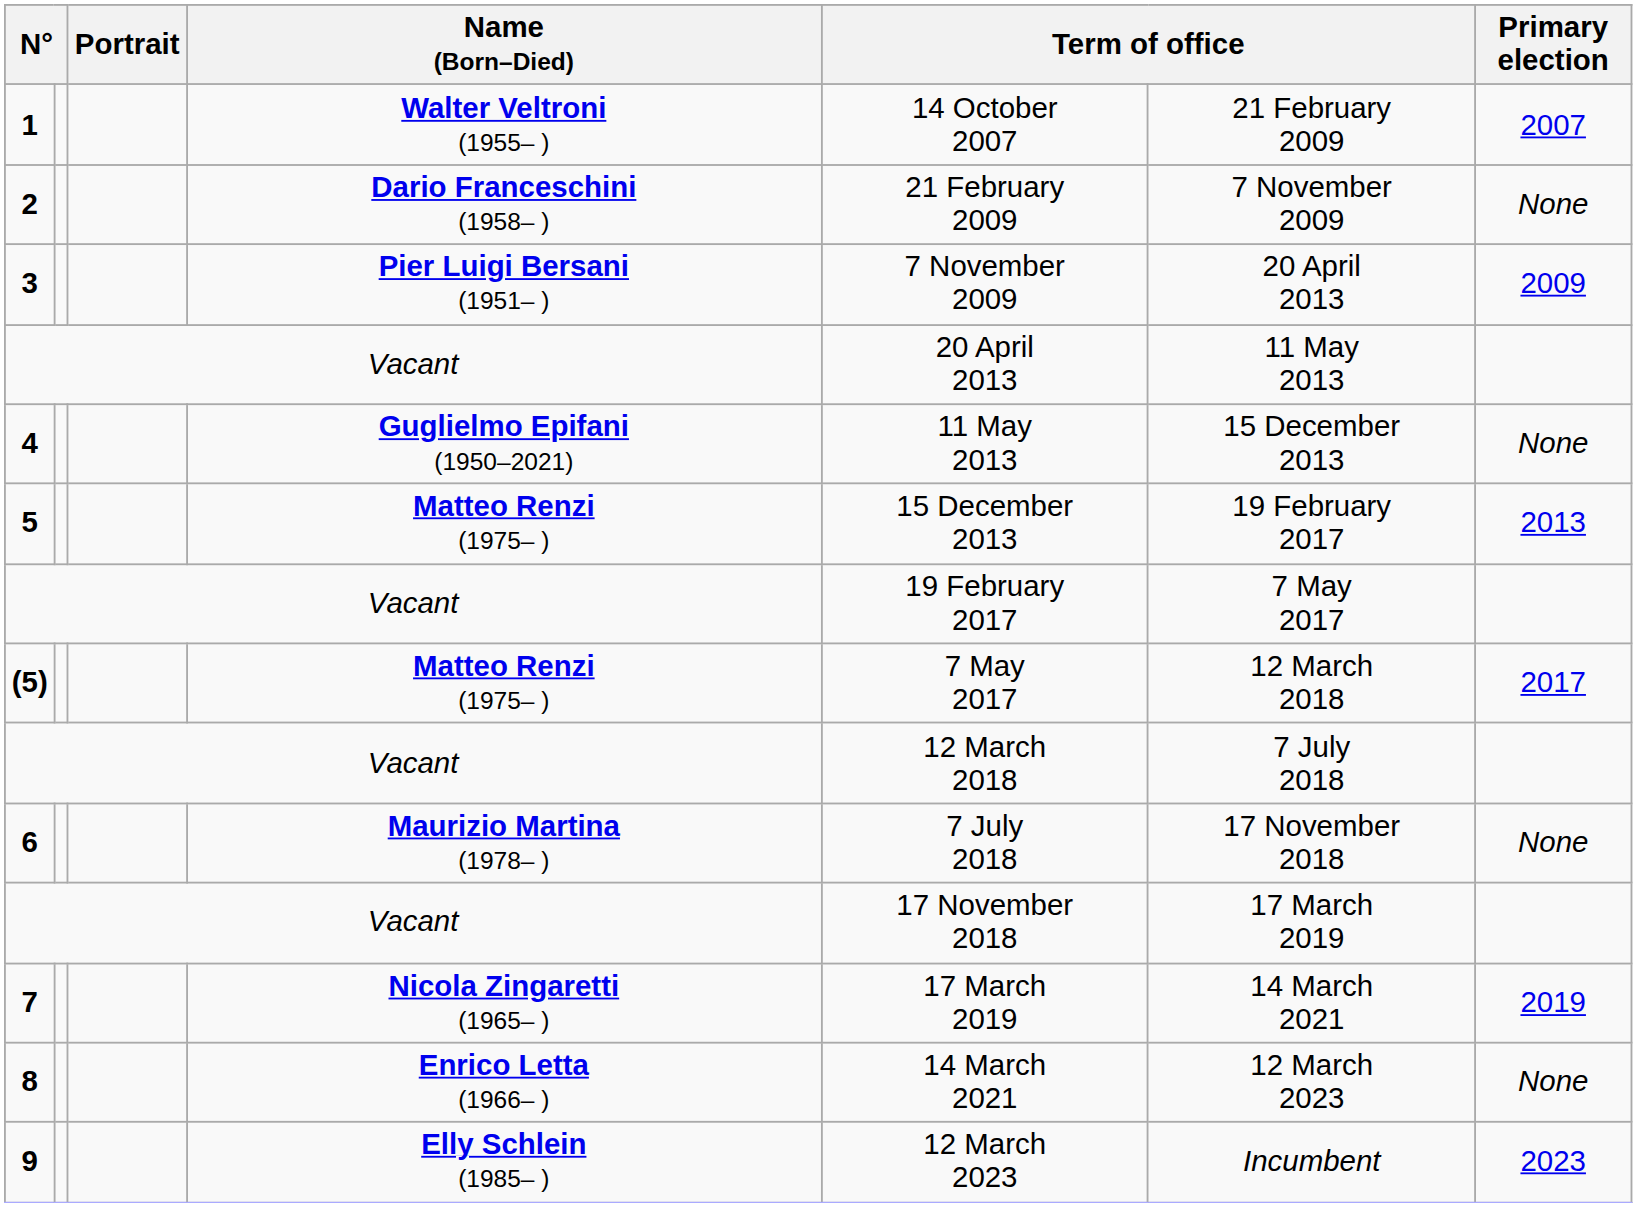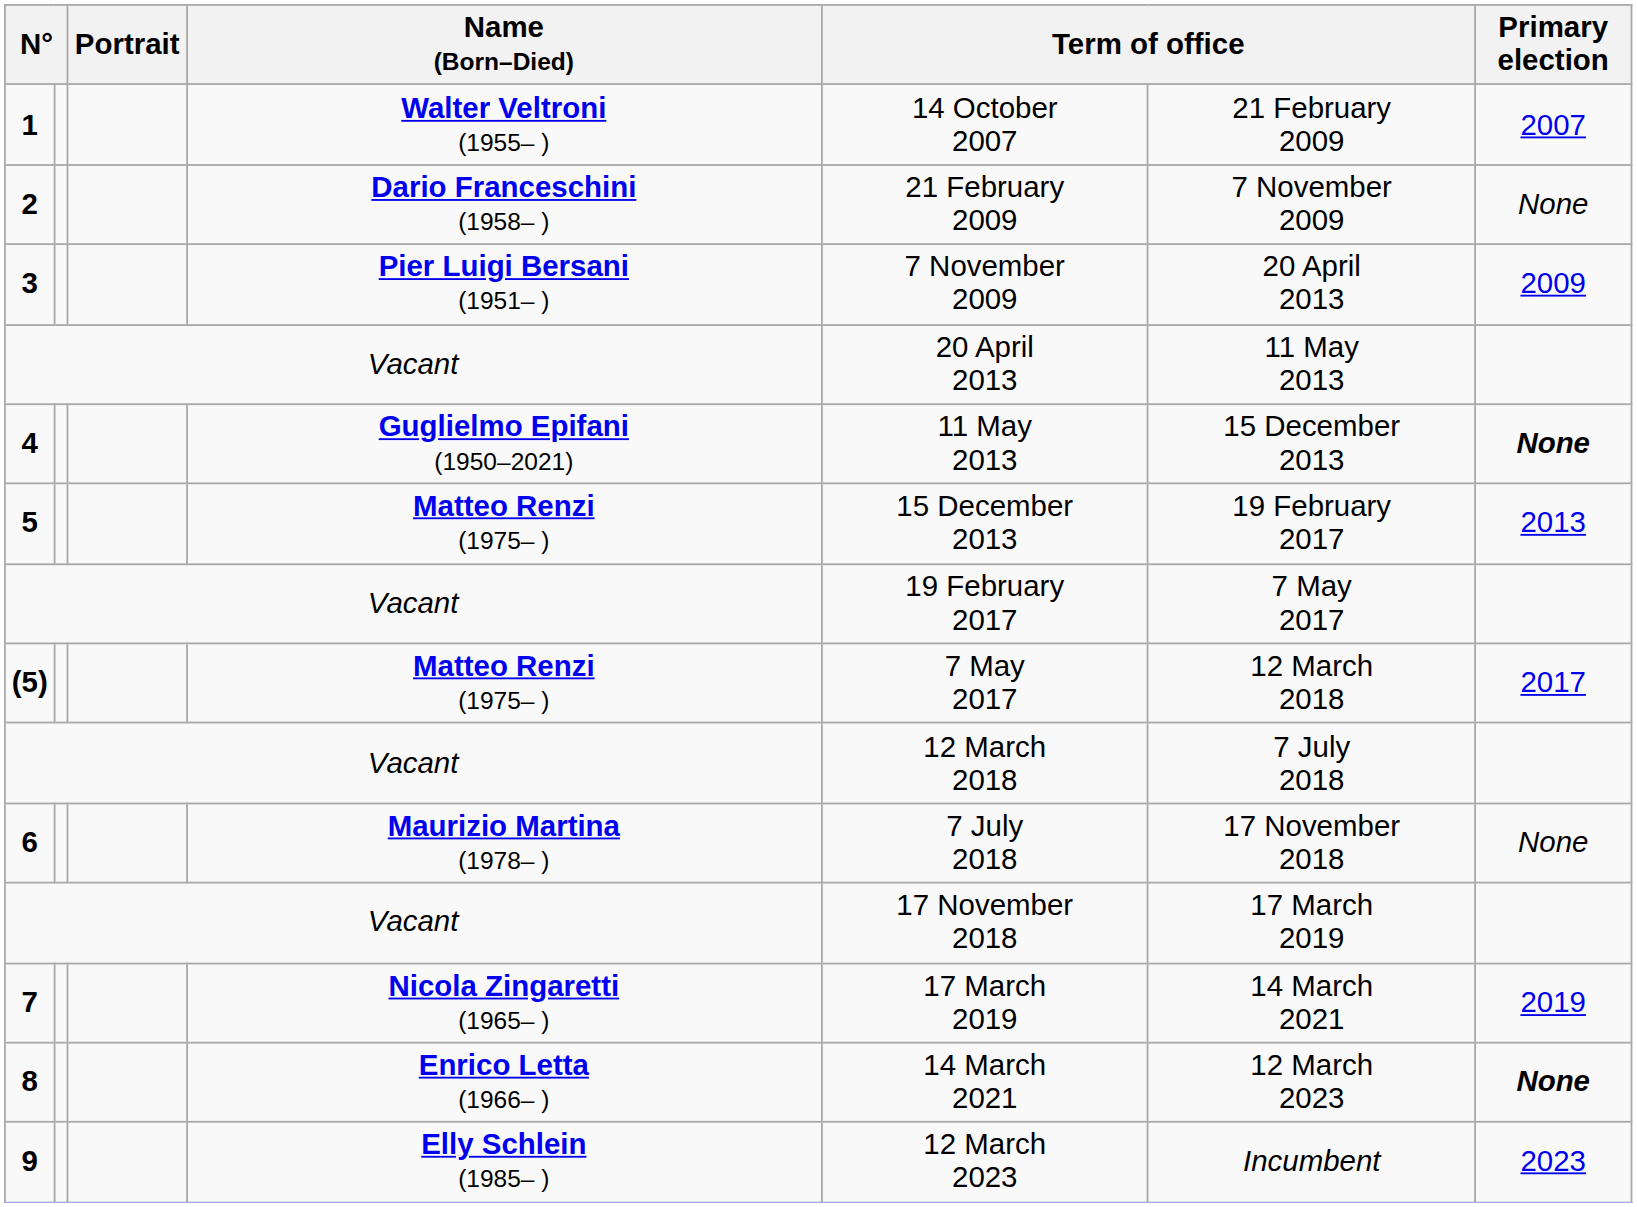(1553, 443) normal -> (1553, 443) bold
(1553, 1081) normal -> (1553, 1081) bold
